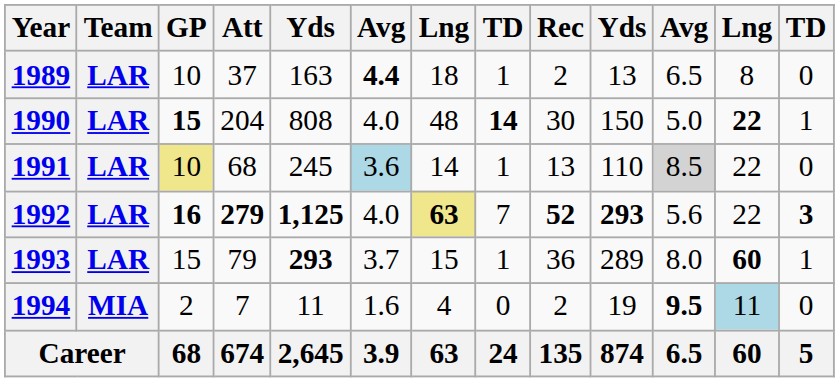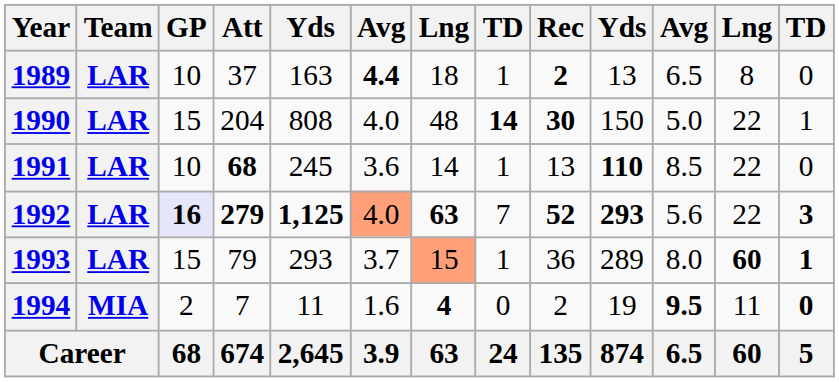(561, 74) normal -> (561, 74) bold
(186, 120) bold -> (186, 120) normal
(561, 120) normal -> (561, 120) bold
(747, 120) bold -> (747, 120) normal
(186, 167) khaki background -> (186, 167) no background
(242, 167) normal -> (242, 167) bold
(381, 167) lightblue background -> (381, 167) no background
(622, 167) normal -> (622, 167) bold
(684, 167) lightgrey background -> (684, 167) no background
(186, 213) no background -> (186, 213) lavender background
(381, 213) no background -> (381, 213) lightsalmon background
(444, 213) khaki background -> (444, 213) no background
(311, 259) bold -> (311, 259) normal
(444, 259) no background -> (444, 259) lightsalmon background
(806, 259) normal -> (806, 259) bold
(444, 306) normal -> (444, 306) bold
(747, 306) lightblue background -> (747, 306) no background
(806, 306) normal -> (806, 306) bold
